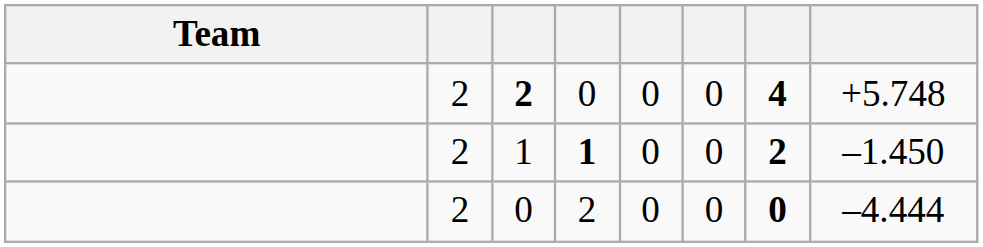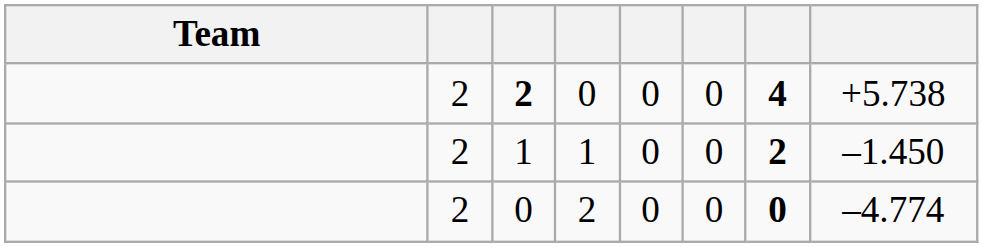(893, 92) +5.748 -> (893, 92) +5.738
(587, 151) bold -> (587, 151) normal
(893, 210) –4.444 -> (893, 210) –4.774
